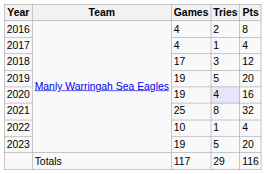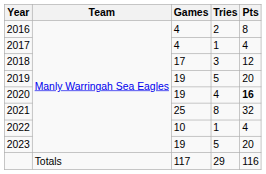(216, 95) lavender background -> (216, 95) no background
(248, 95) normal -> (248, 95) bold
